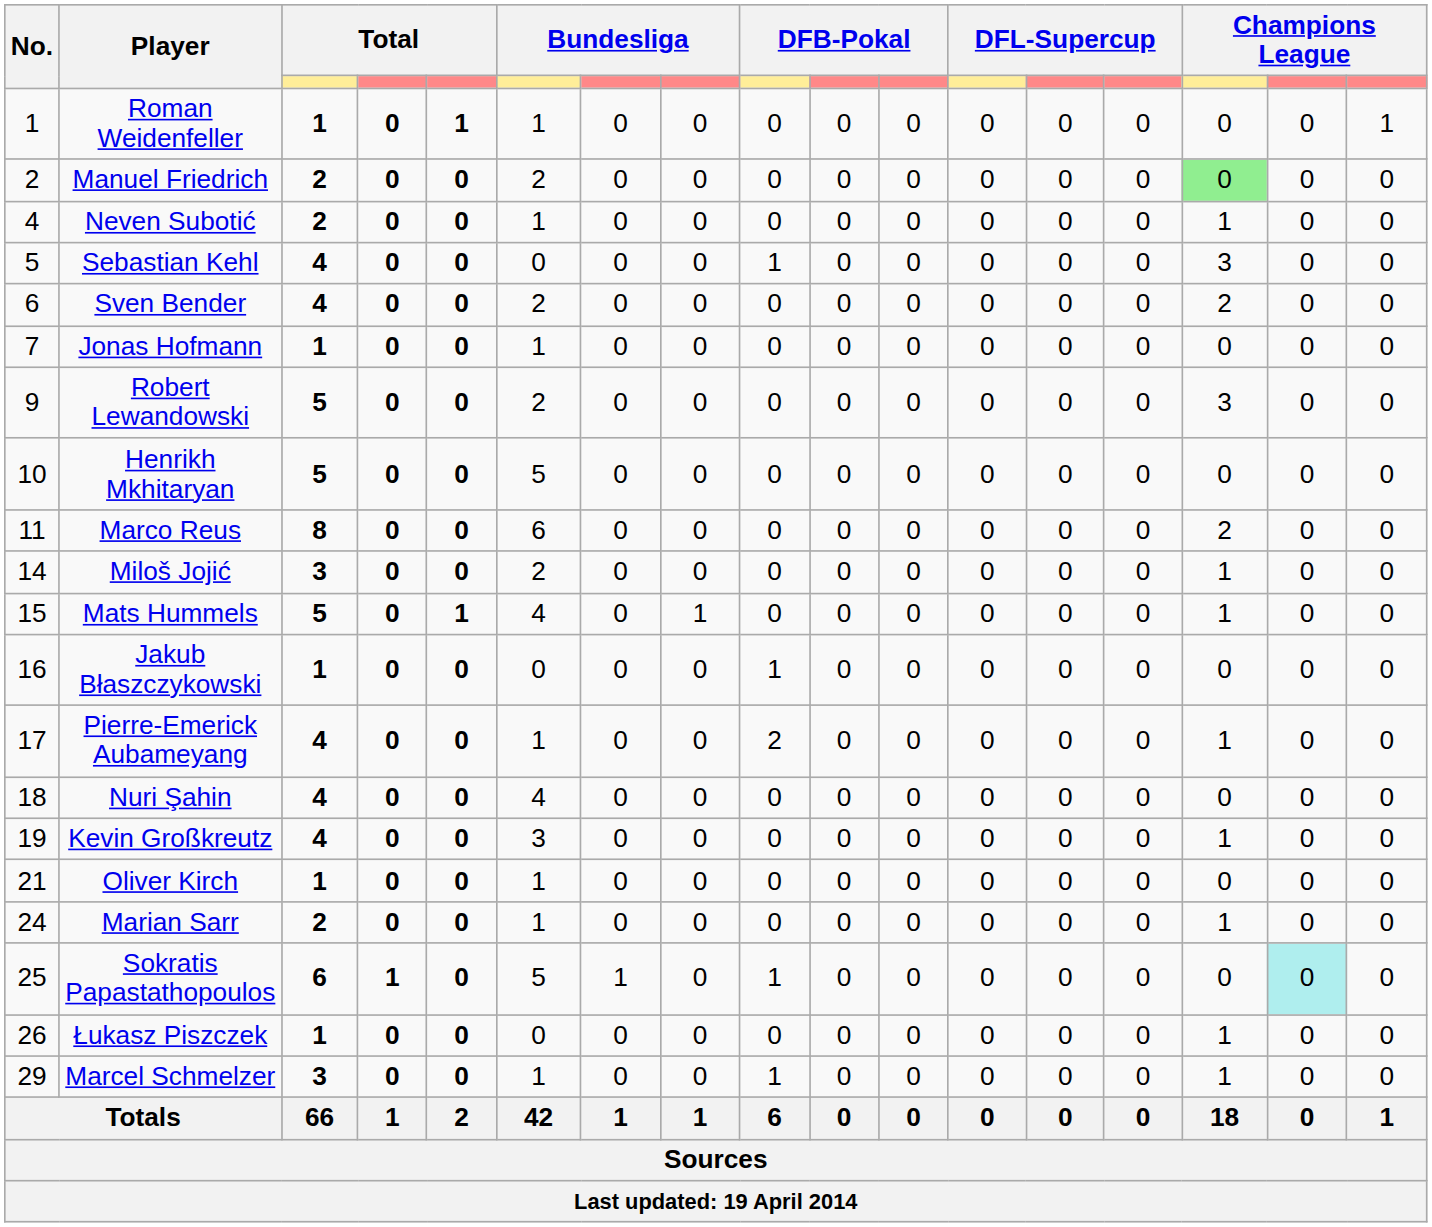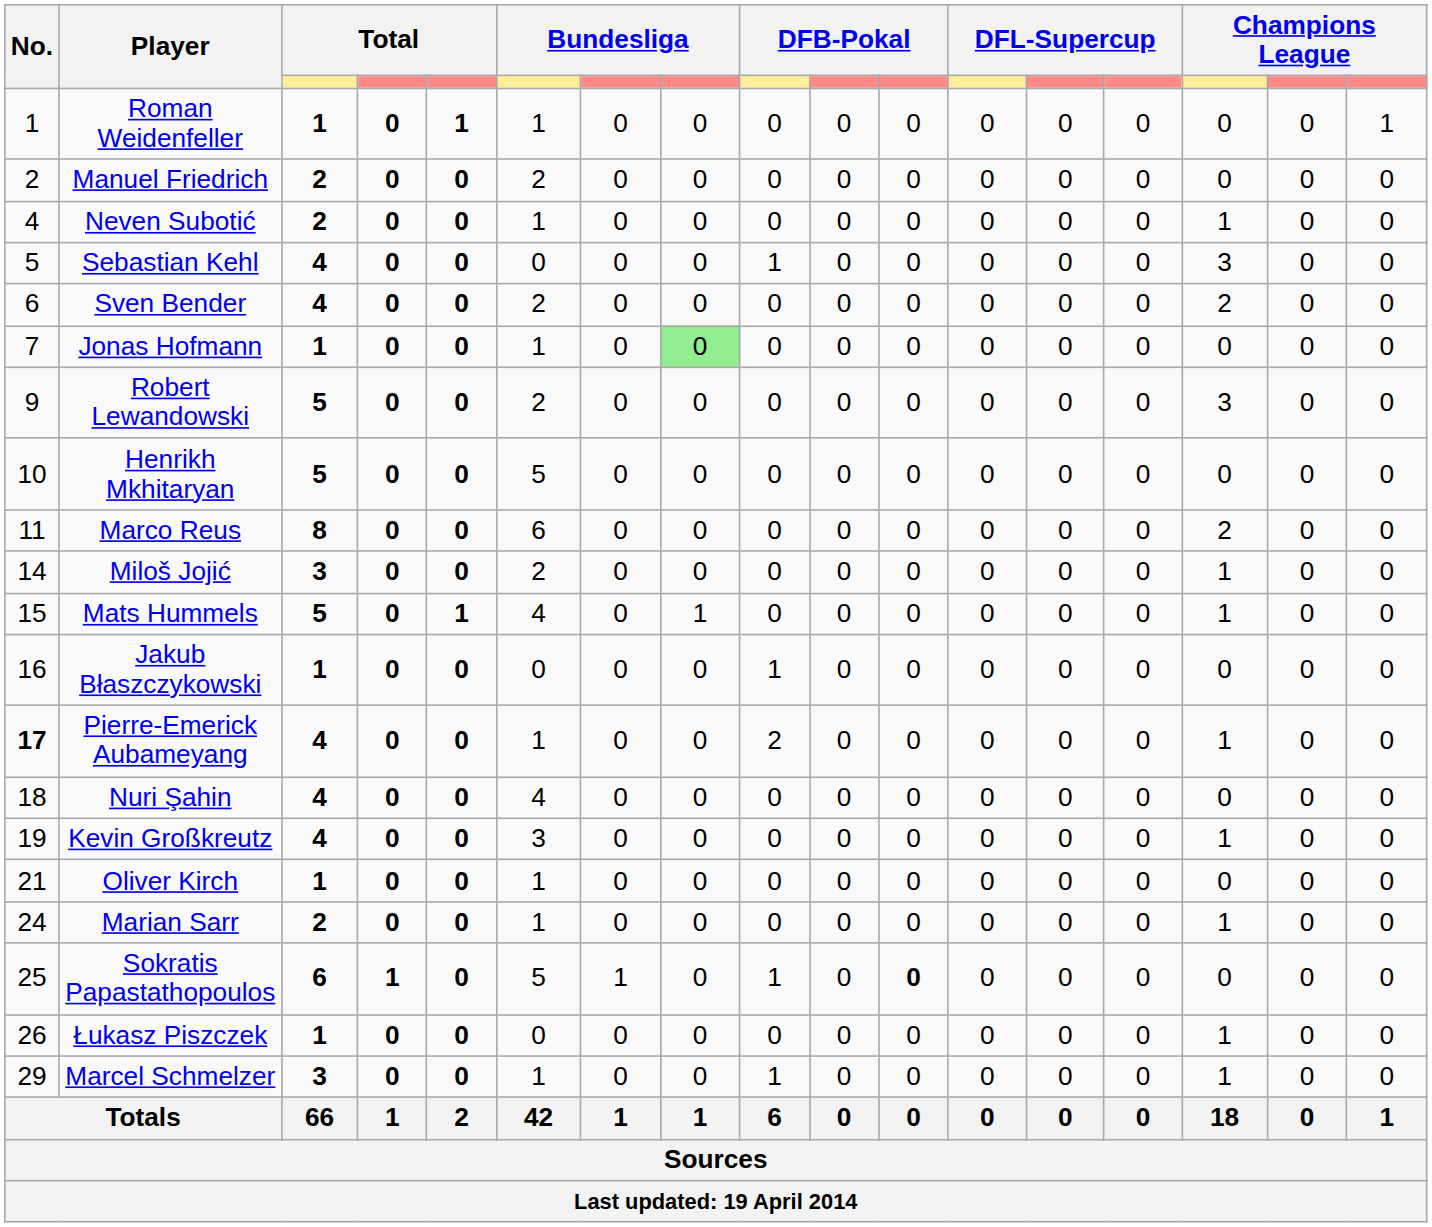(1225, 179) lightgreen background -> (1225, 179) no background
(700, 346) no background -> (700, 346) lightgreen background
(32, 740) normal -> (32, 740) bold
(914, 978) normal -> (914, 978) bold
(1307, 978) paleturquoise background -> (1307, 978) no background
